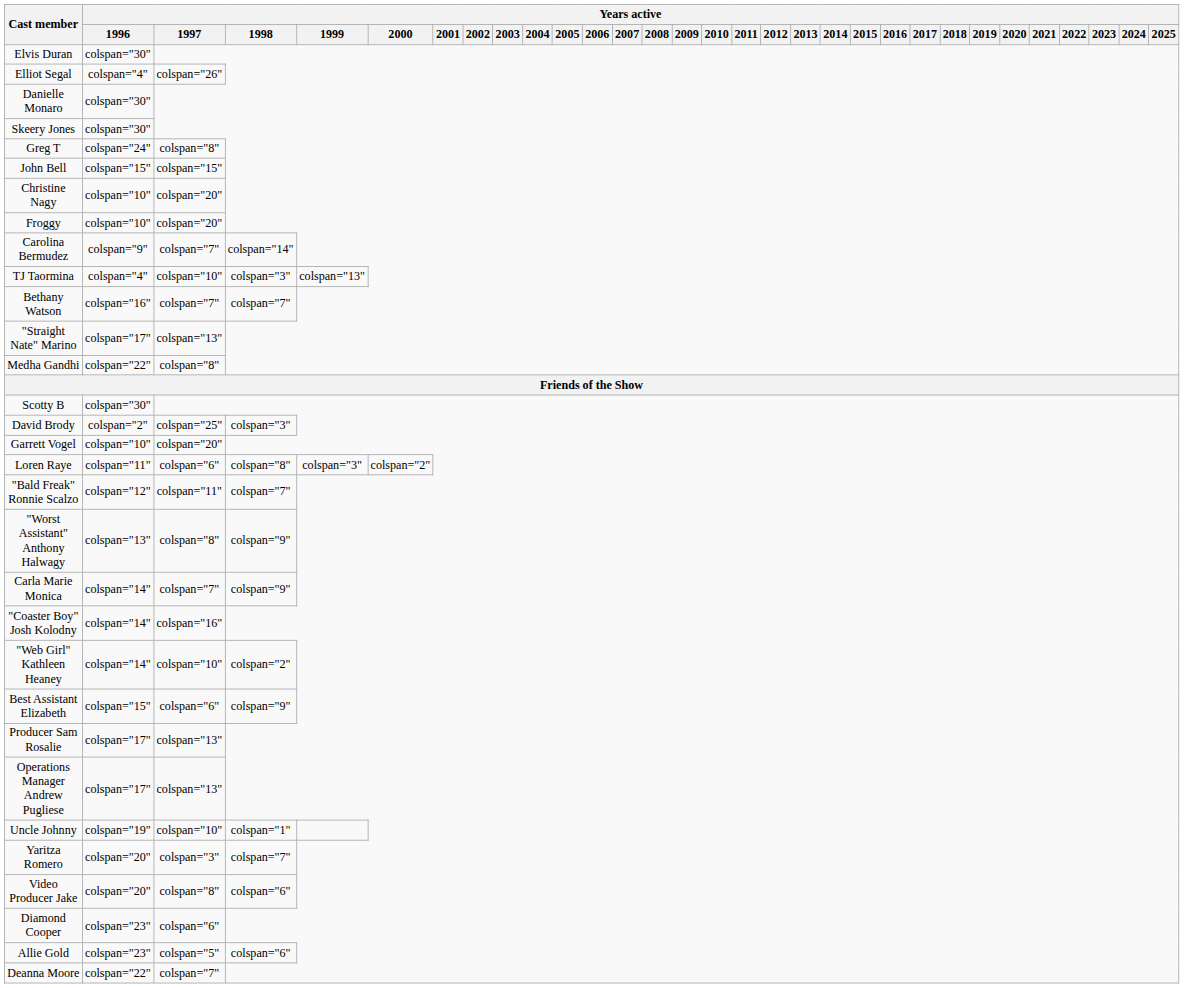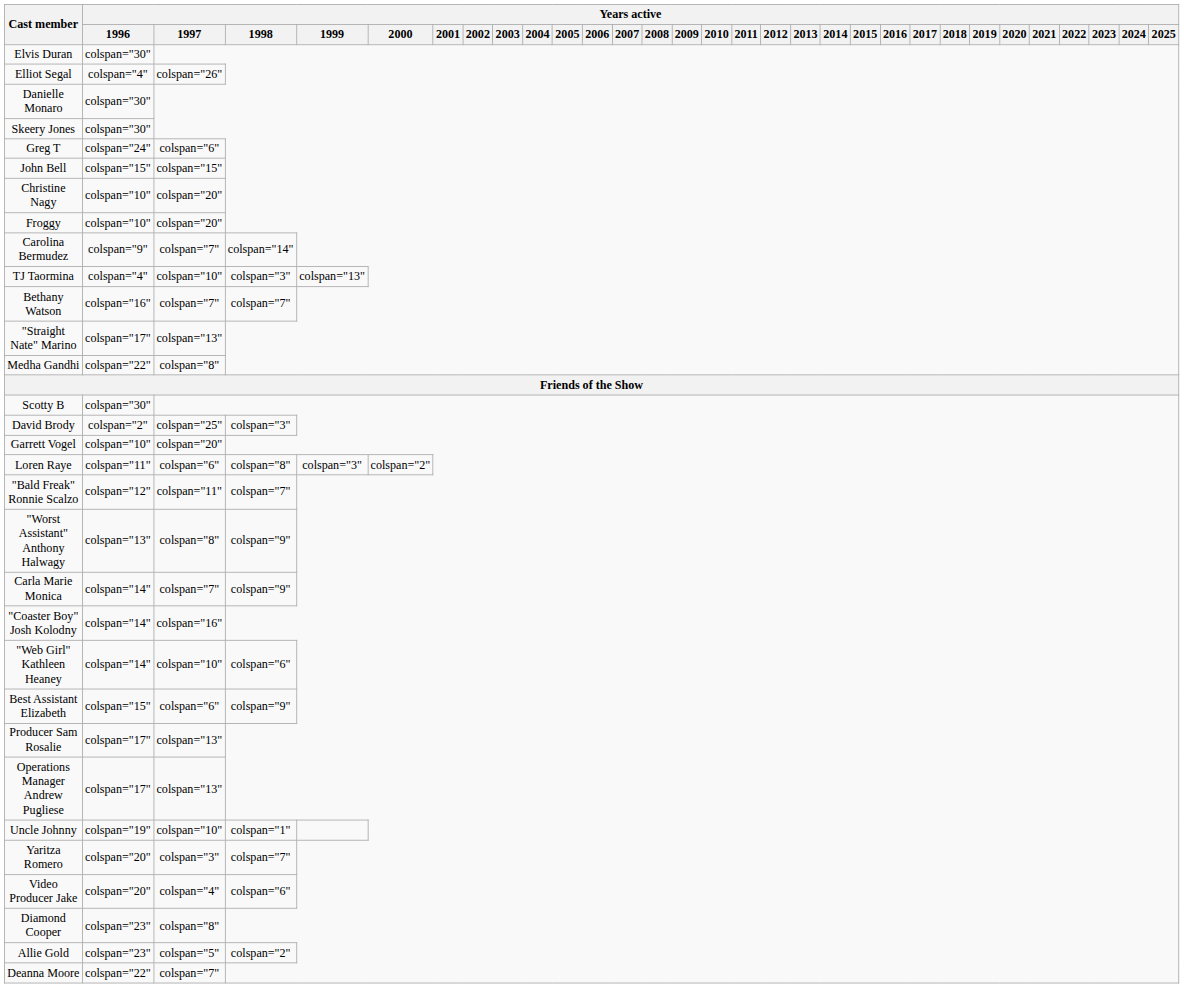(189, 148) colspan="8" -> (189, 148) colspan="6"
(261, 665) colspan="2" -> (261, 665) colspan="6"
(189, 891) colspan="8" -> (189, 891) colspan="4"
(189, 926) colspan="6" -> (189, 926) colspan="8"
(261, 953) colspan="6" -> (261, 953) colspan="2"
